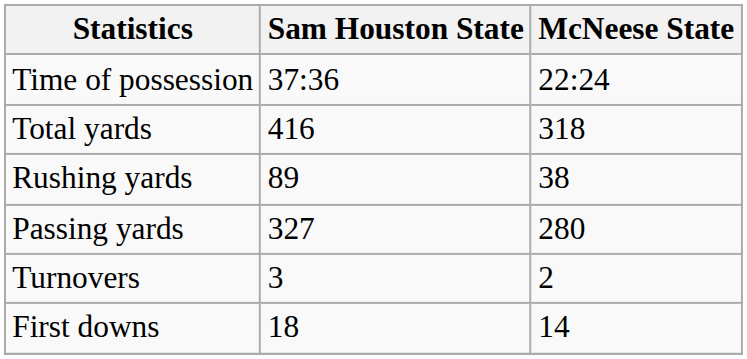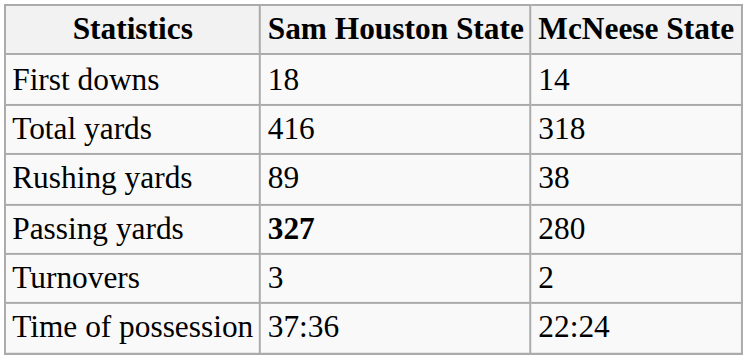rows swapped: (86, 327) <-> (133, 79)
(291, 228) normal -> (291, 228) bold
